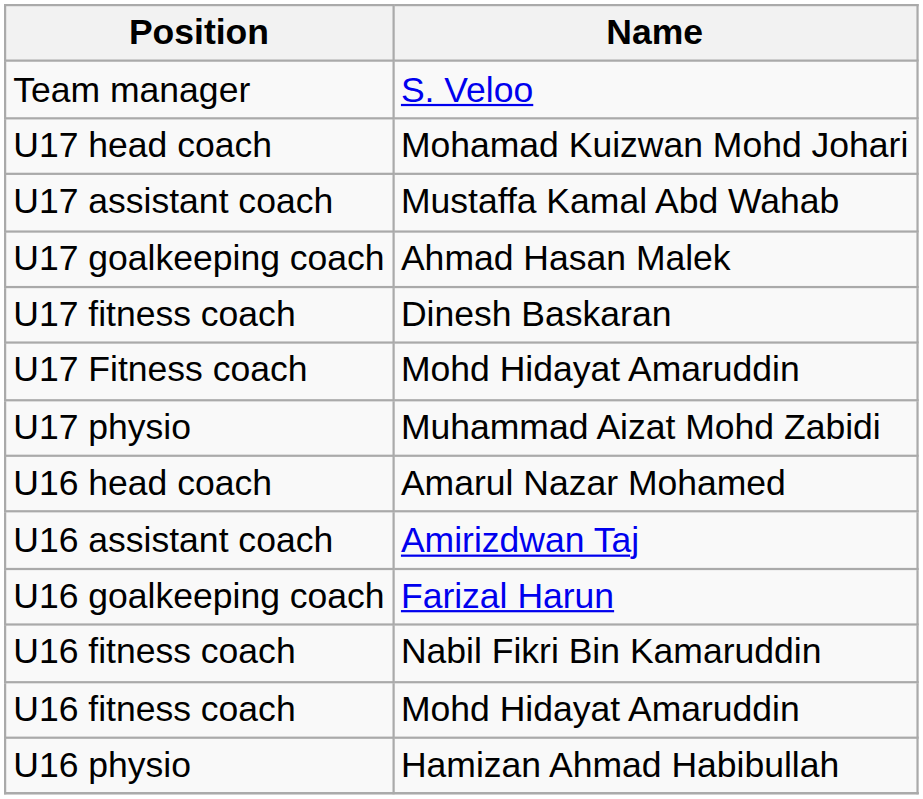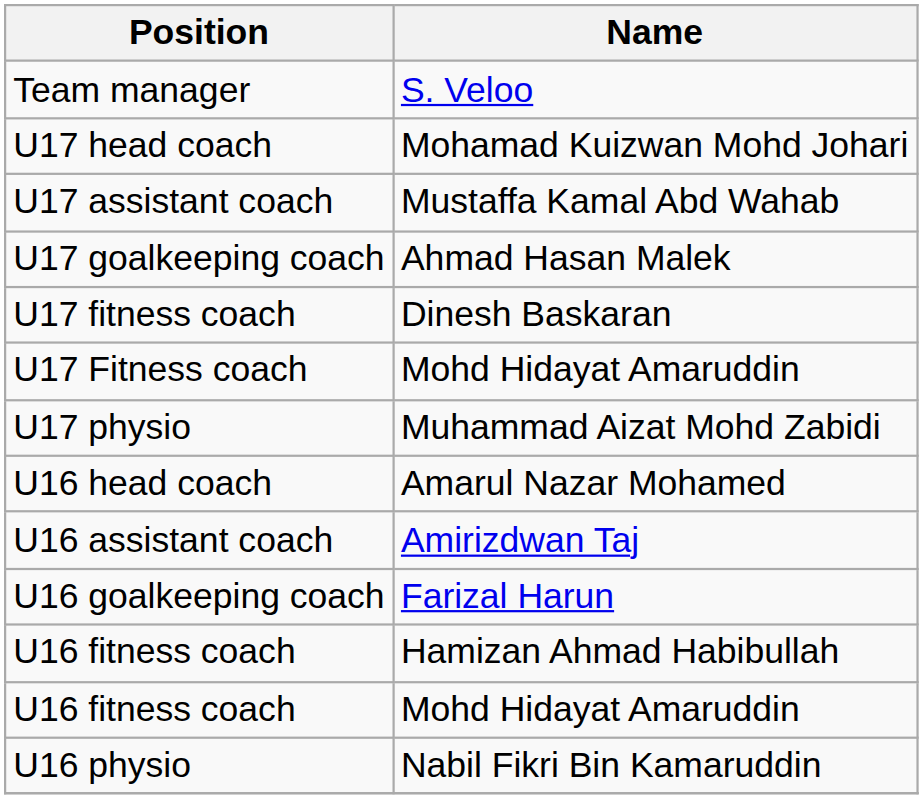(611, 652) Nabil Fikri Bin Kamaruddin -> (620, 652) Hamizan Ahmad Habibullah
(620, 764) Hamizan Ahmad Habibullah -> (611, 764) Nabil Fikri Bin Kamaruddin
